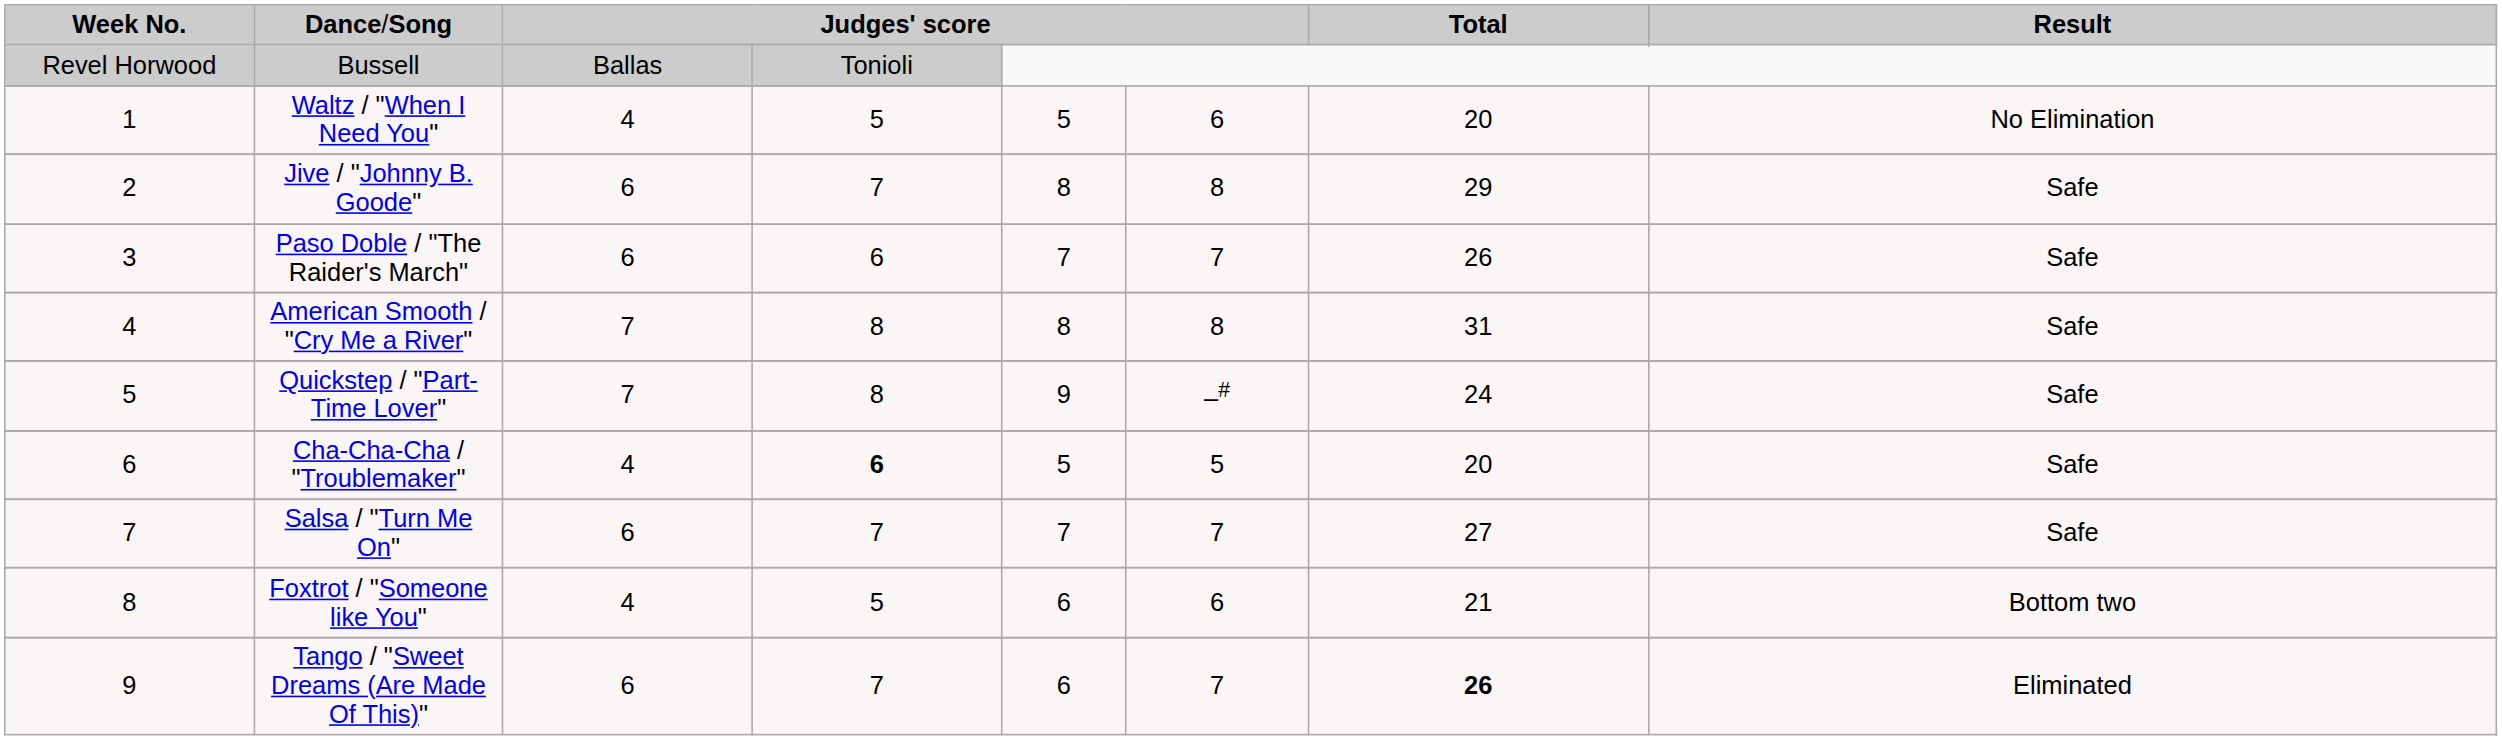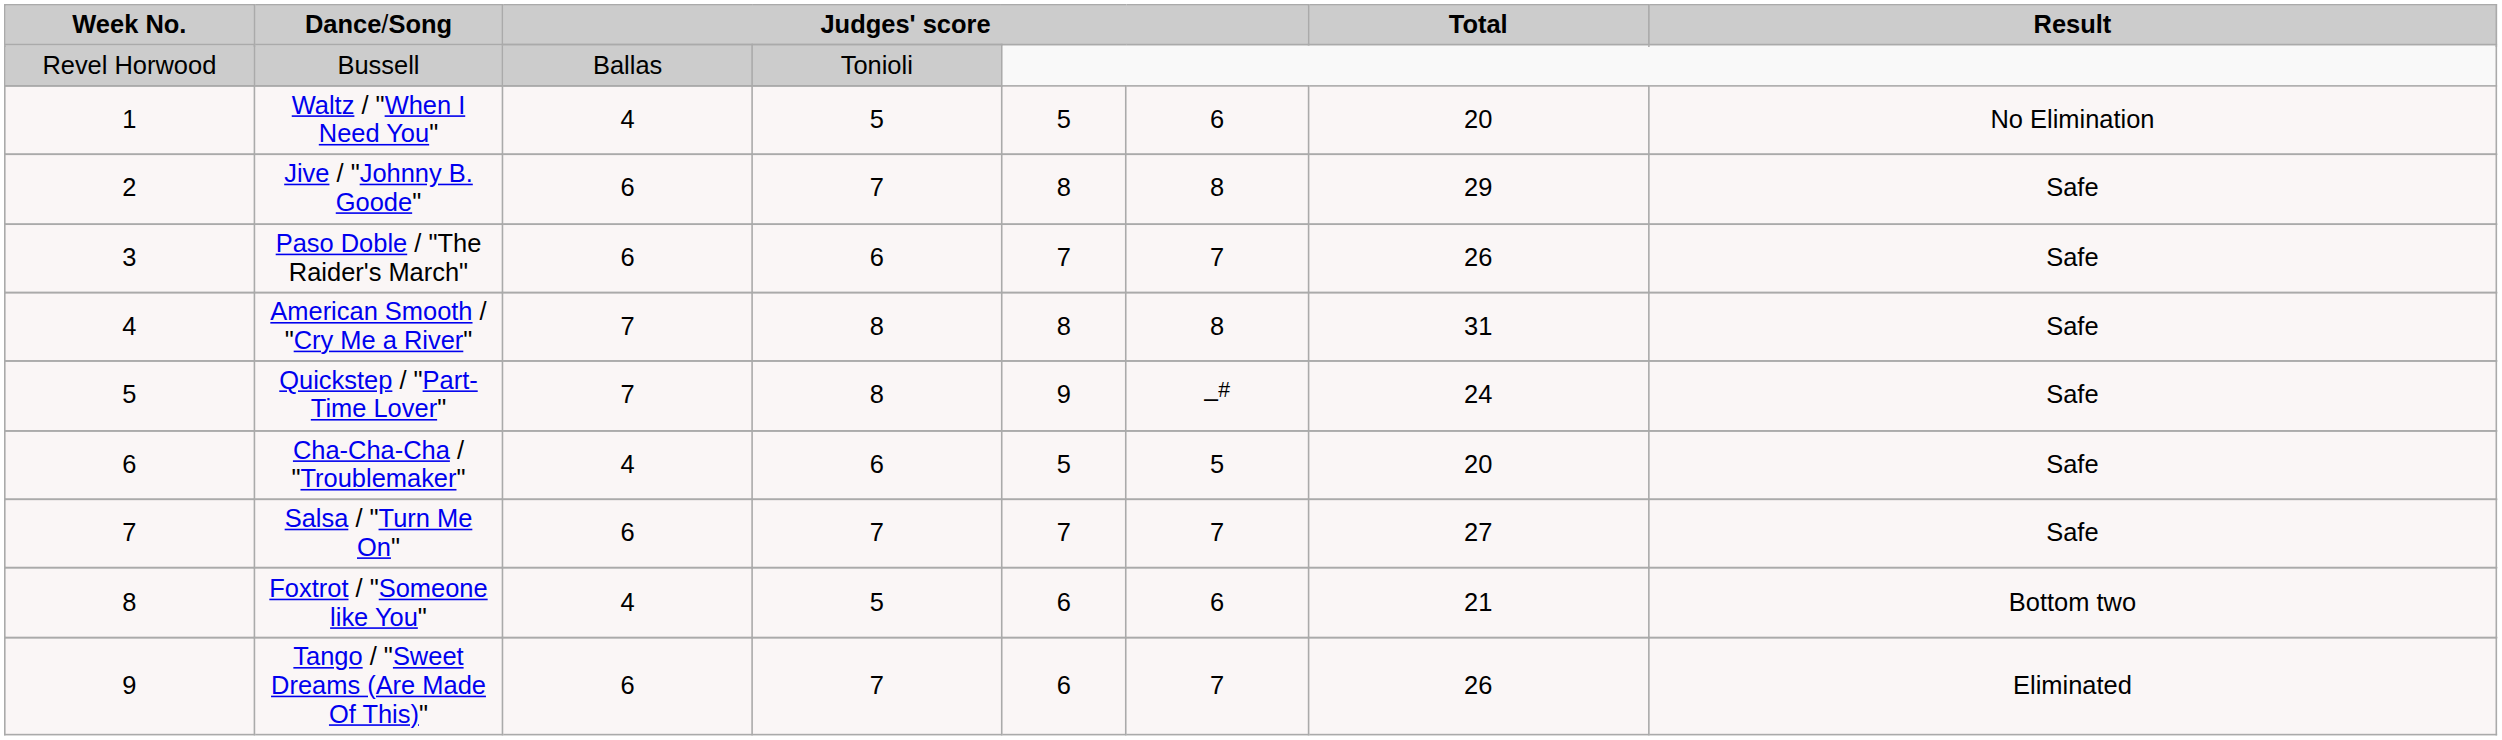(877, 464) bold -> (877, 464) normal
(1478, 685) bold -> (1478, 685) normal
